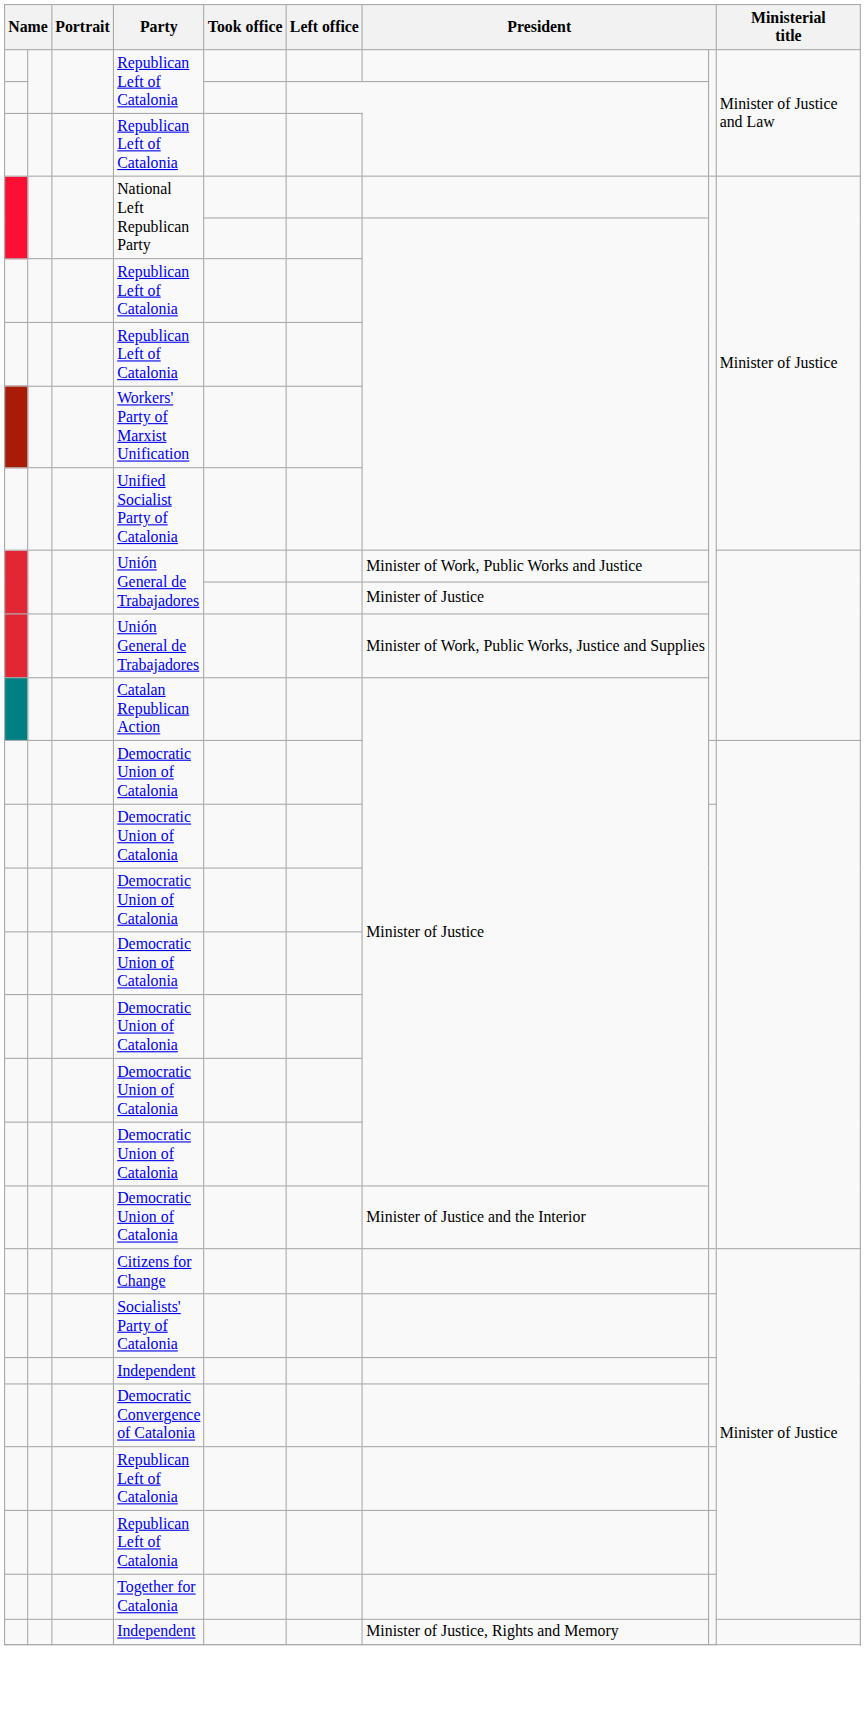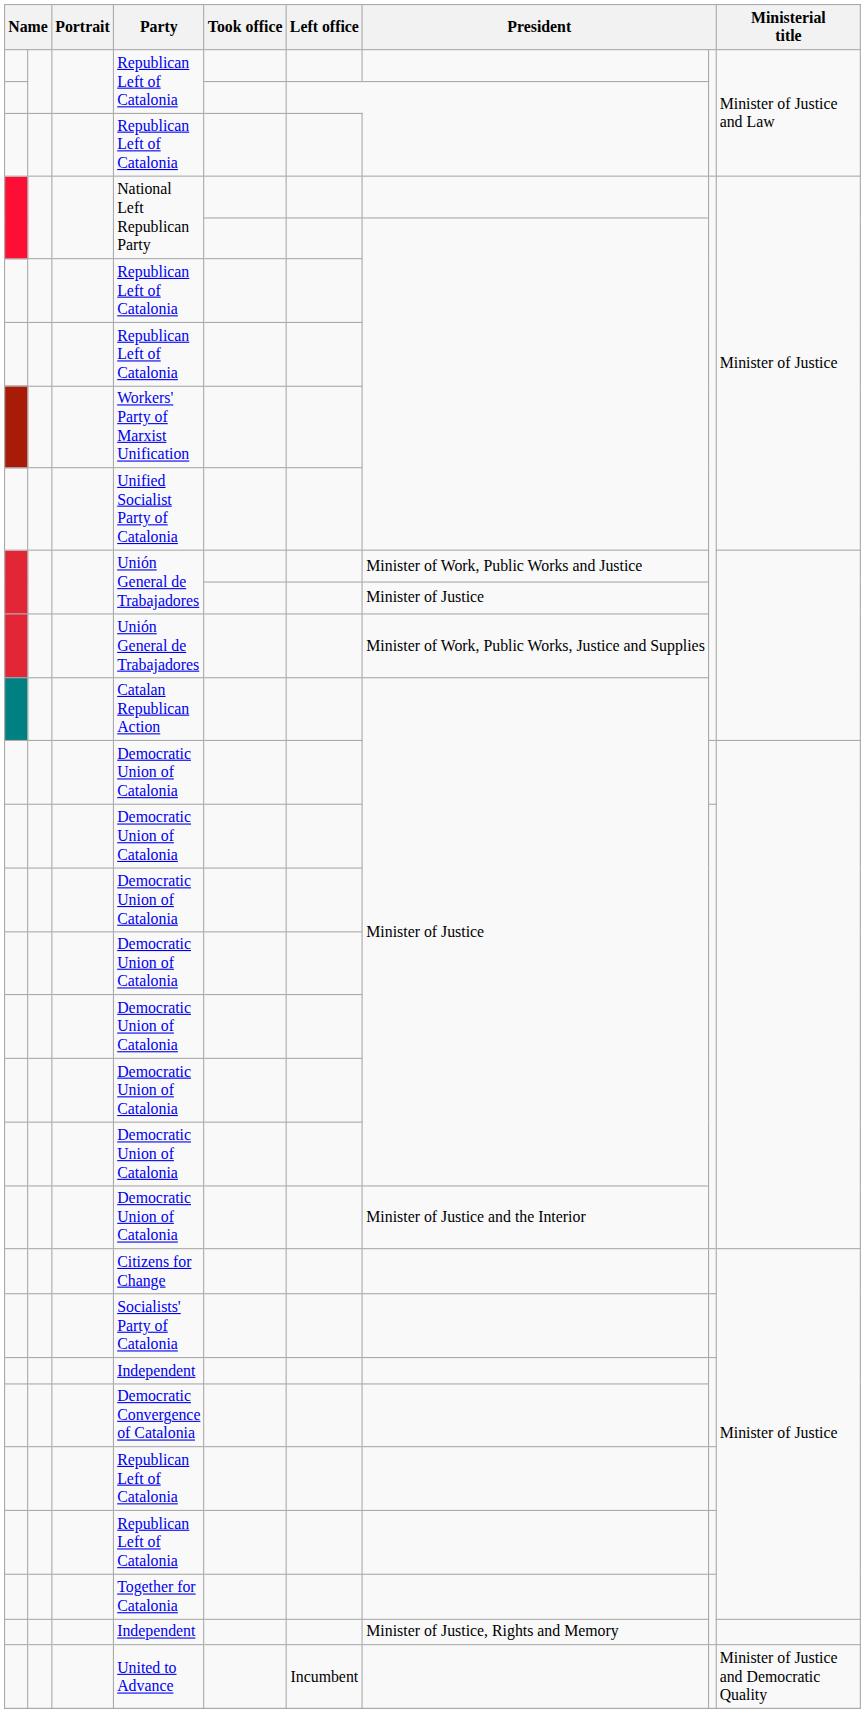+ row: (16, 1677)
